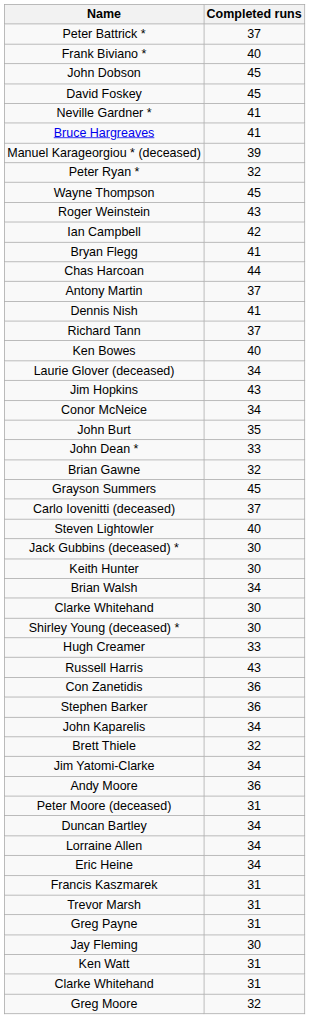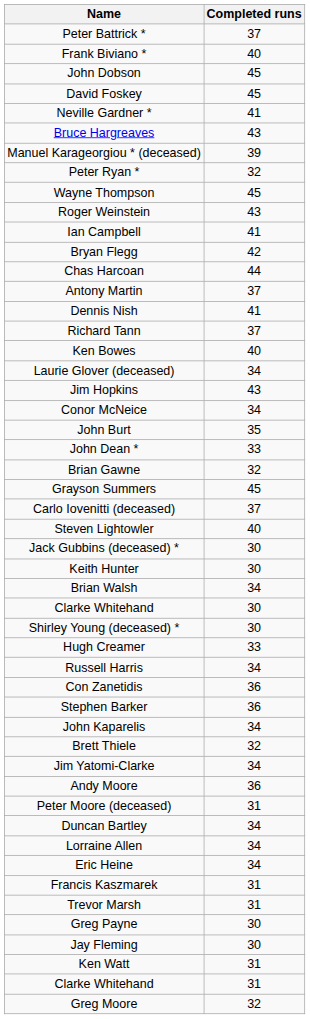(254, 133) 41 -> (254, 133) 43
(254, 232) 42 -> (254, 232) 41
(254, 251) 41 -> (254, 251) 42
(254, 667) 43 -> (254, 667) 34
(254, 924) 31 -> (254, 924) 30
